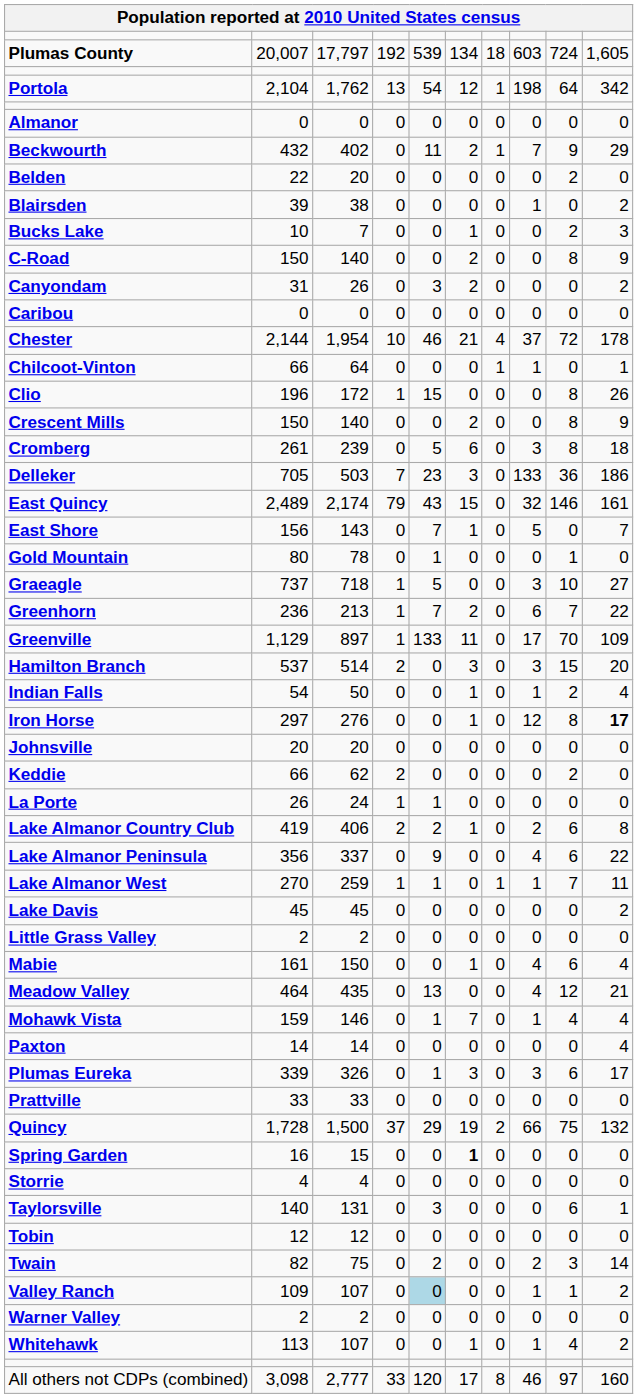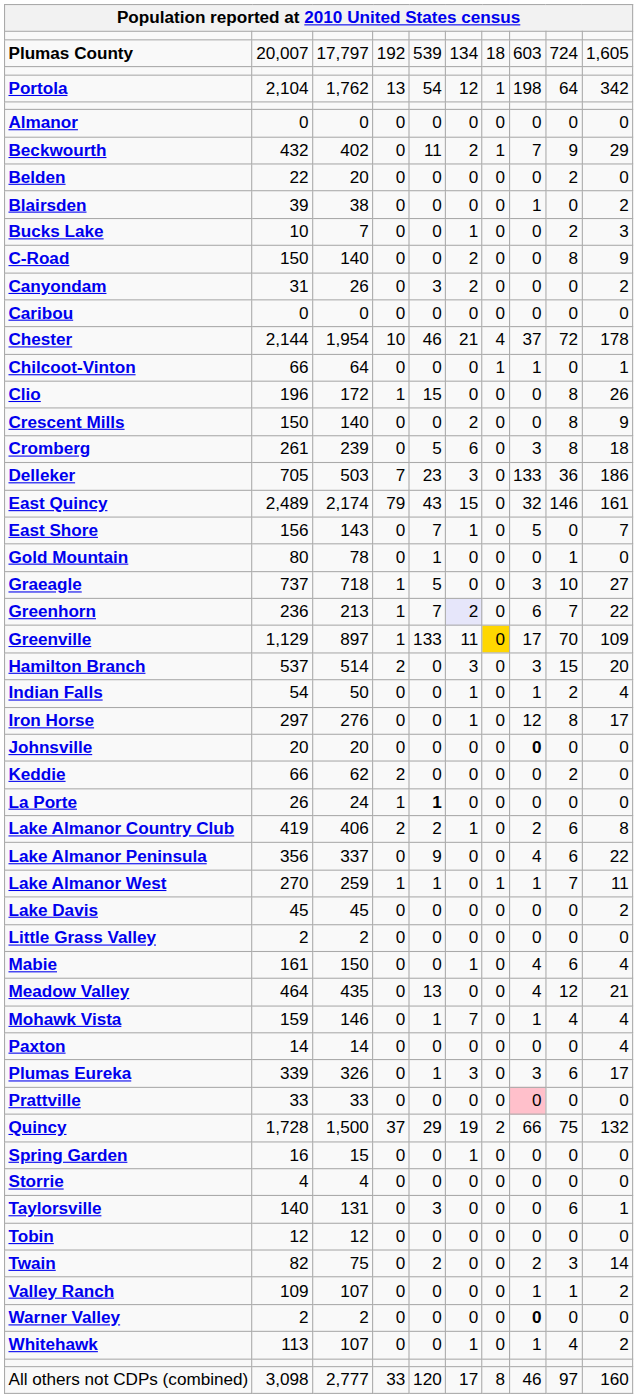(473, 611) no background -> (473, 611) lavender background
(500, 639) no background -> (500, 639) gold background
(619, 720) bold -> (619, 720) normal
(537, 747) normal -> (537, 747) bold
(437, 801) normal -> (437, 801) bold
(537, 1100) no background -> (537, 1100) pink background
(473, 1154) bold -> (473, 1154) normal
(437, 1290) lightblue background -> (437, 1290) no background
(537, 1317) normal -> (537, 1317) bold
